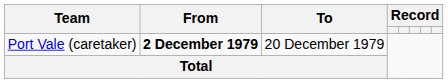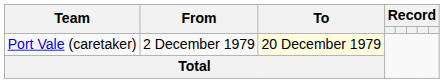(201, 44) bold -> (199, 44) normal
(324, 44) no background -> (321, 44) lightyellow background
